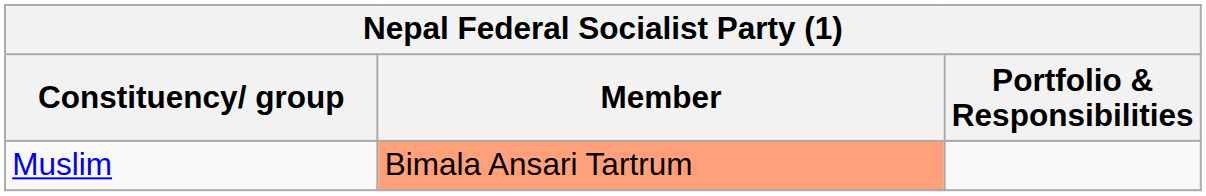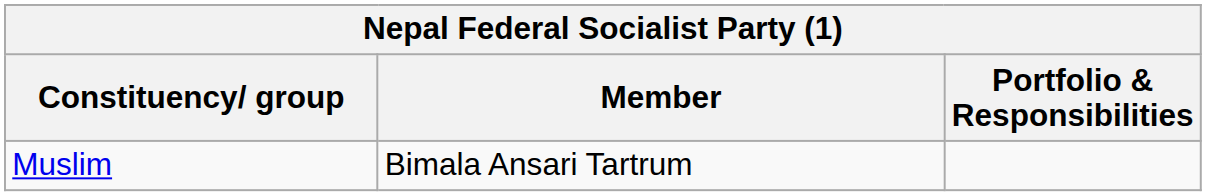(539, 164) lightsalmon background -> (539, 164) no background
